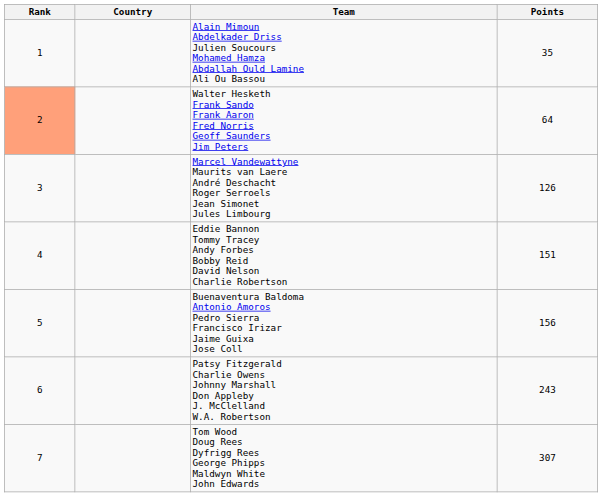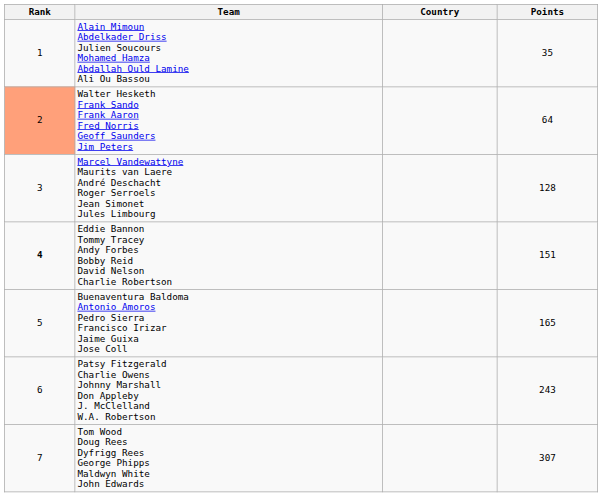columns swapped: (133, 12) <-> (344, 12)
(547, 188) 126 -> (547, 188) 128
(40, 256) normal -> (40, 256) bold
(547, 323) 156 -> (547, 323) 165
